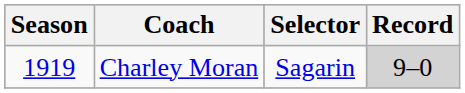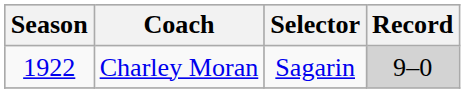(49, 66) 1919 -> (49, 66) 1922
